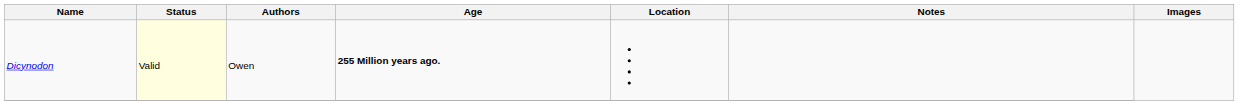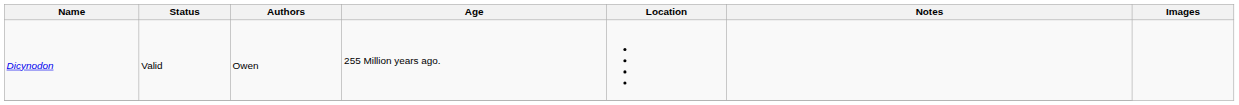(149, 65) lightyellow background -> (152, 65) no background
(389, 60) bold -> (392, 60) normal
